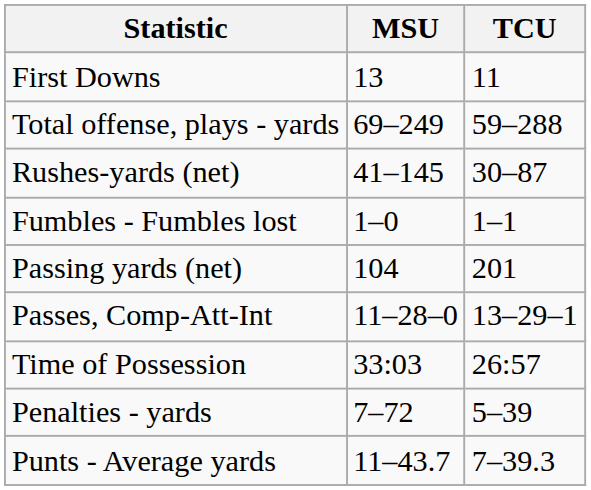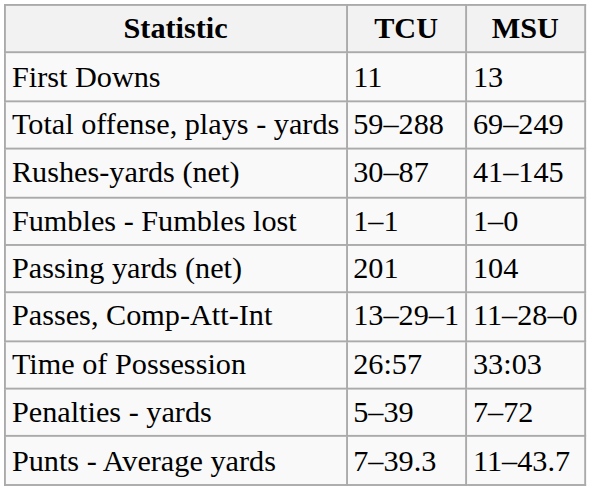columns swapped: (525, 28) <-> (406, 28)
